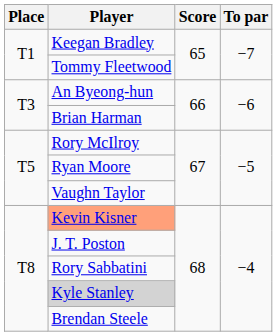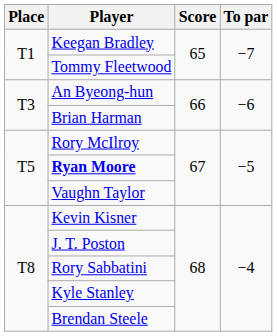(91, 167) normal -> (94, 167) bold
(94, 218) lightsalmon background -> (94, 218) no background
(93, 293) lightgrey background -> (93, 293) no background
